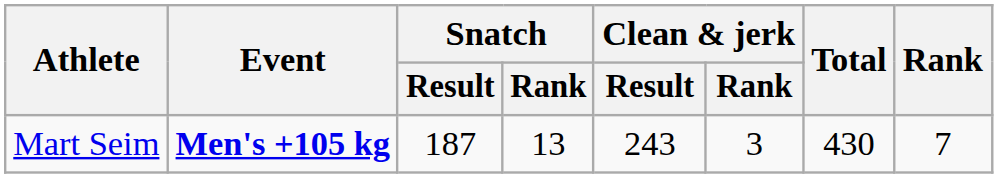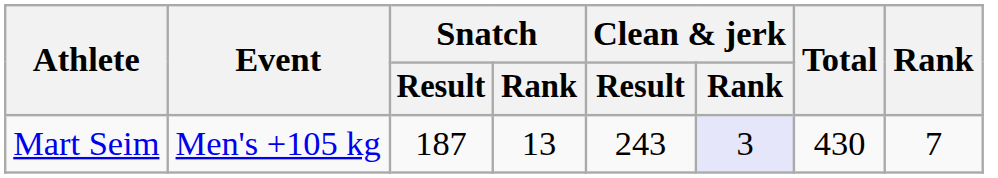(283, 143) bold -> (278, 143) normal
(754, 143) no background -> (745, 143) lavender background
